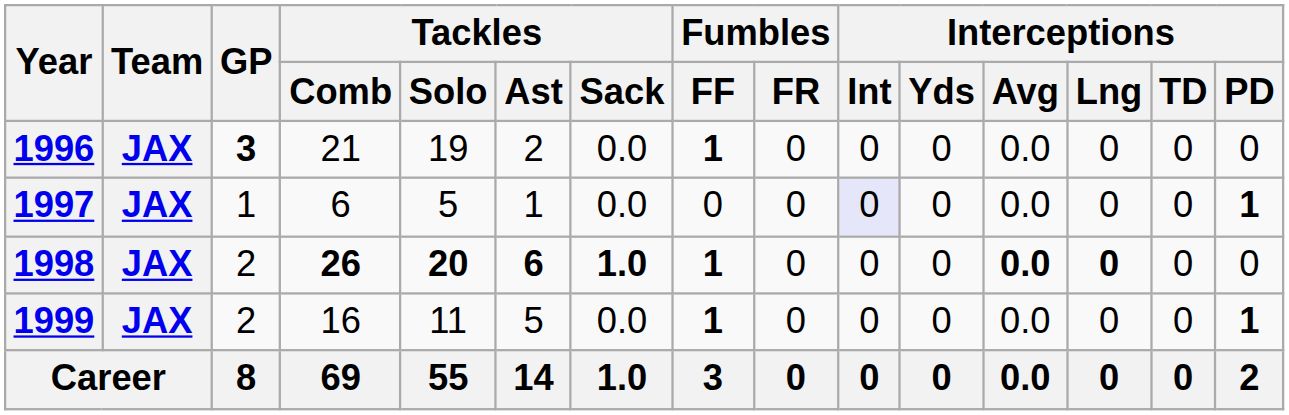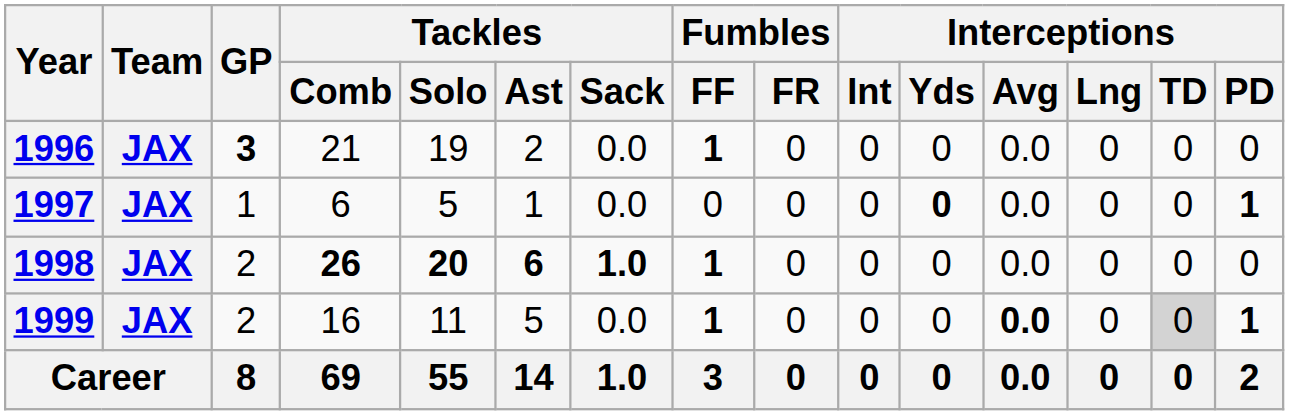(869, 206) lavender background -> (869, 206) no background
(942, 206) normal -> (942, 206) bold
(1025, 263) bold -> (1025, 263) normal
(1109, 263) bold -> (1109, 263) normal
(1025, 321) normal -> (1025, 321) bold
(1183, 321) no background -> (1183, 321) lightgrey background
